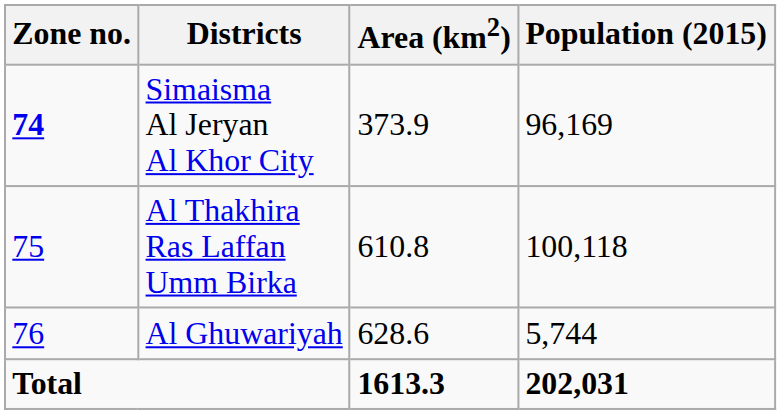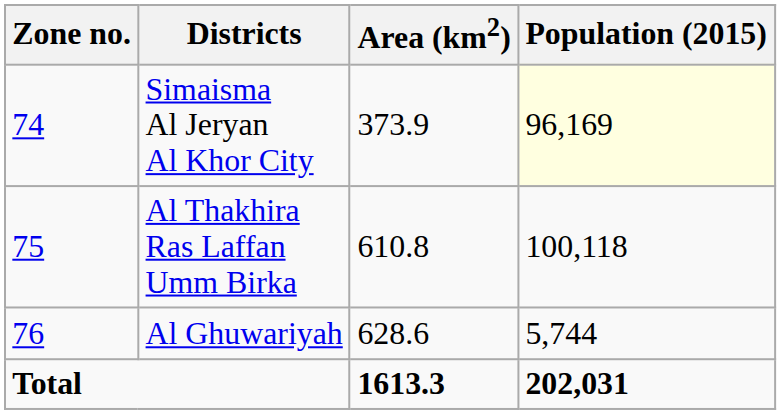(28, 124) bold -> (28, 124) normal
(569, 124) no background -> (569, 124) lightyellow background
